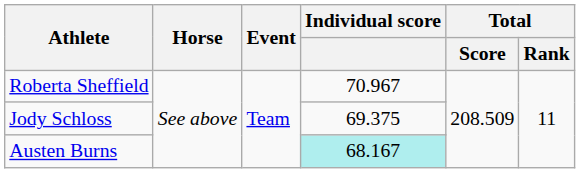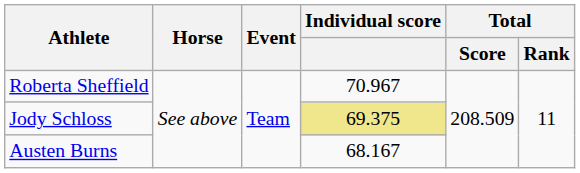(373, 118) no background -> (373, 118) khaki background
(373, 151) paleturquoise background -> (373, 151) no background
